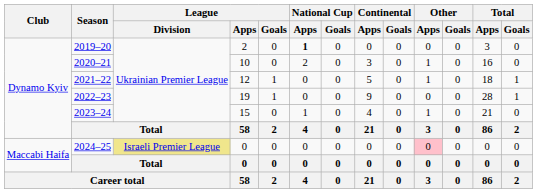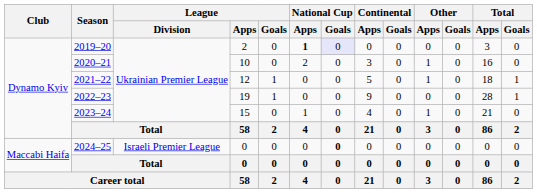(338, 46) no background -> (338, 46) lavender background
(172, 146) khaki background -> (172, 146) no background
(338, 146) normal -> (338, 146) bold
(428, 146) pink background -> (428, 146) no background
